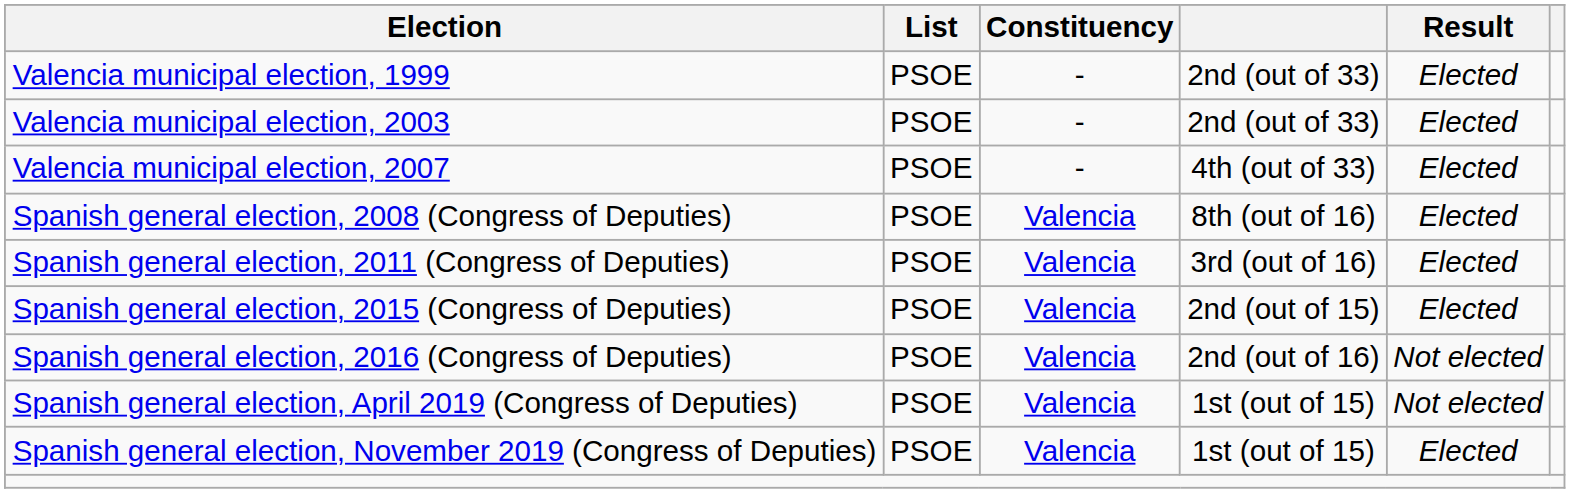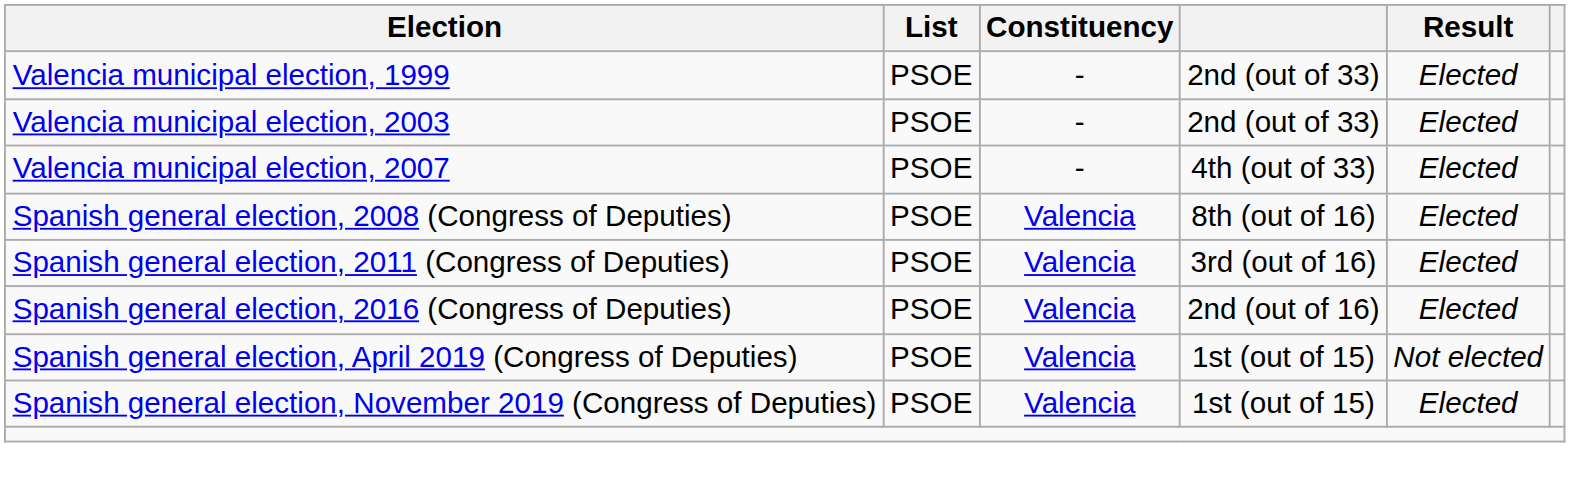- row: (372, 309)
(1468, 356) Not elected -> (1468, 309) Elected
